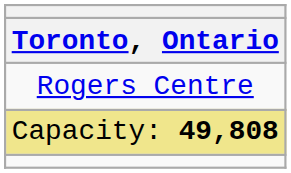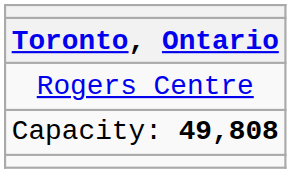(145, 132) khaki background -> (145, 132) no background
